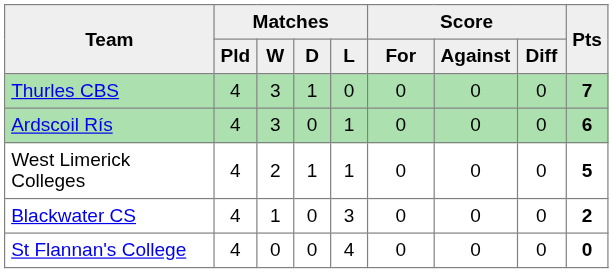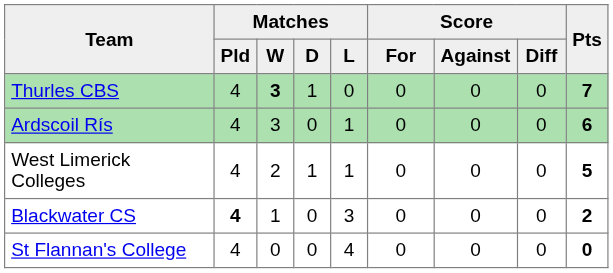(275, 90) normal -> (275, 90) bold
(235, 215) normal -> (235, 215) bold
